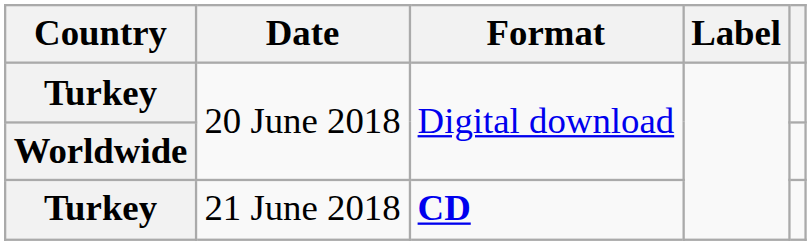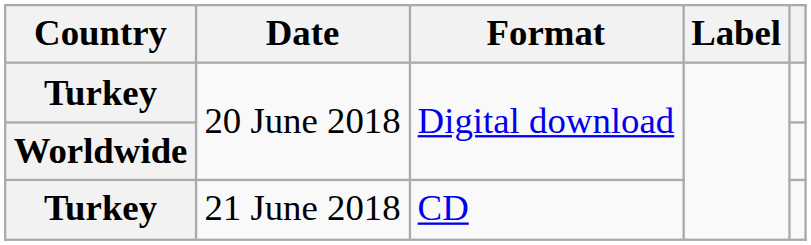(444, 208) bold -> (443, 208) normal
